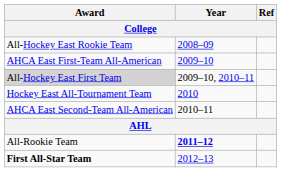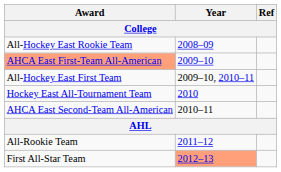(84, 61) no background -> (84, 61) lightsalmon background
(64, 77) lightgrey background -> (64, 77) no background
(195, 142) bold -> (195, 142) normal
(49, 158) bold -> (46, 158) normal
(196, 158) no background -> (196, 158) lightsalmon background
